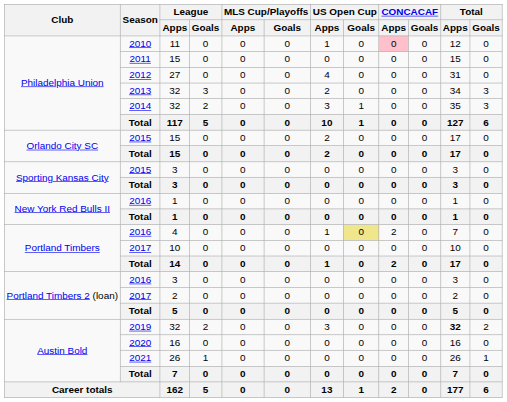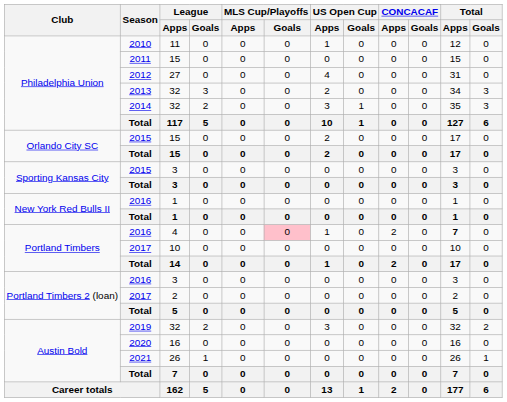(394, 43) pink background -> (394, 43) no background
(287, 232) no background -> (287, 232) pink background
(361, 232) khaki background -> (361, 232) no background
(455, 232) normal -> (455, 232) bold
(455, 327) bold -> (455, 327) normal
